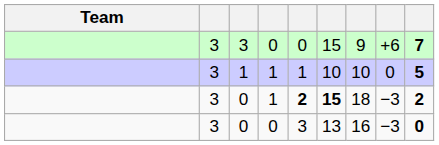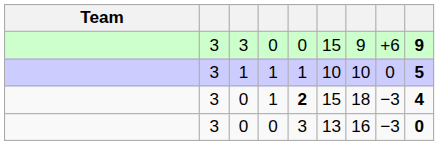(419, 45) 7 -> (419, 45) 9
(331, 99) bold -> (331, 99) normal
(419, 99) 2 -> (419, 99) 4
